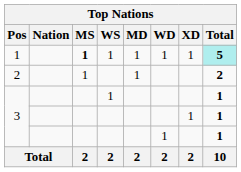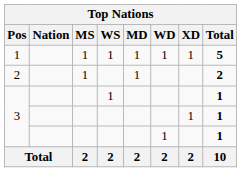(85, 55) bold -> (85, 55) normal
(220, 55) paleturquoise background -> (220, 55) no background
